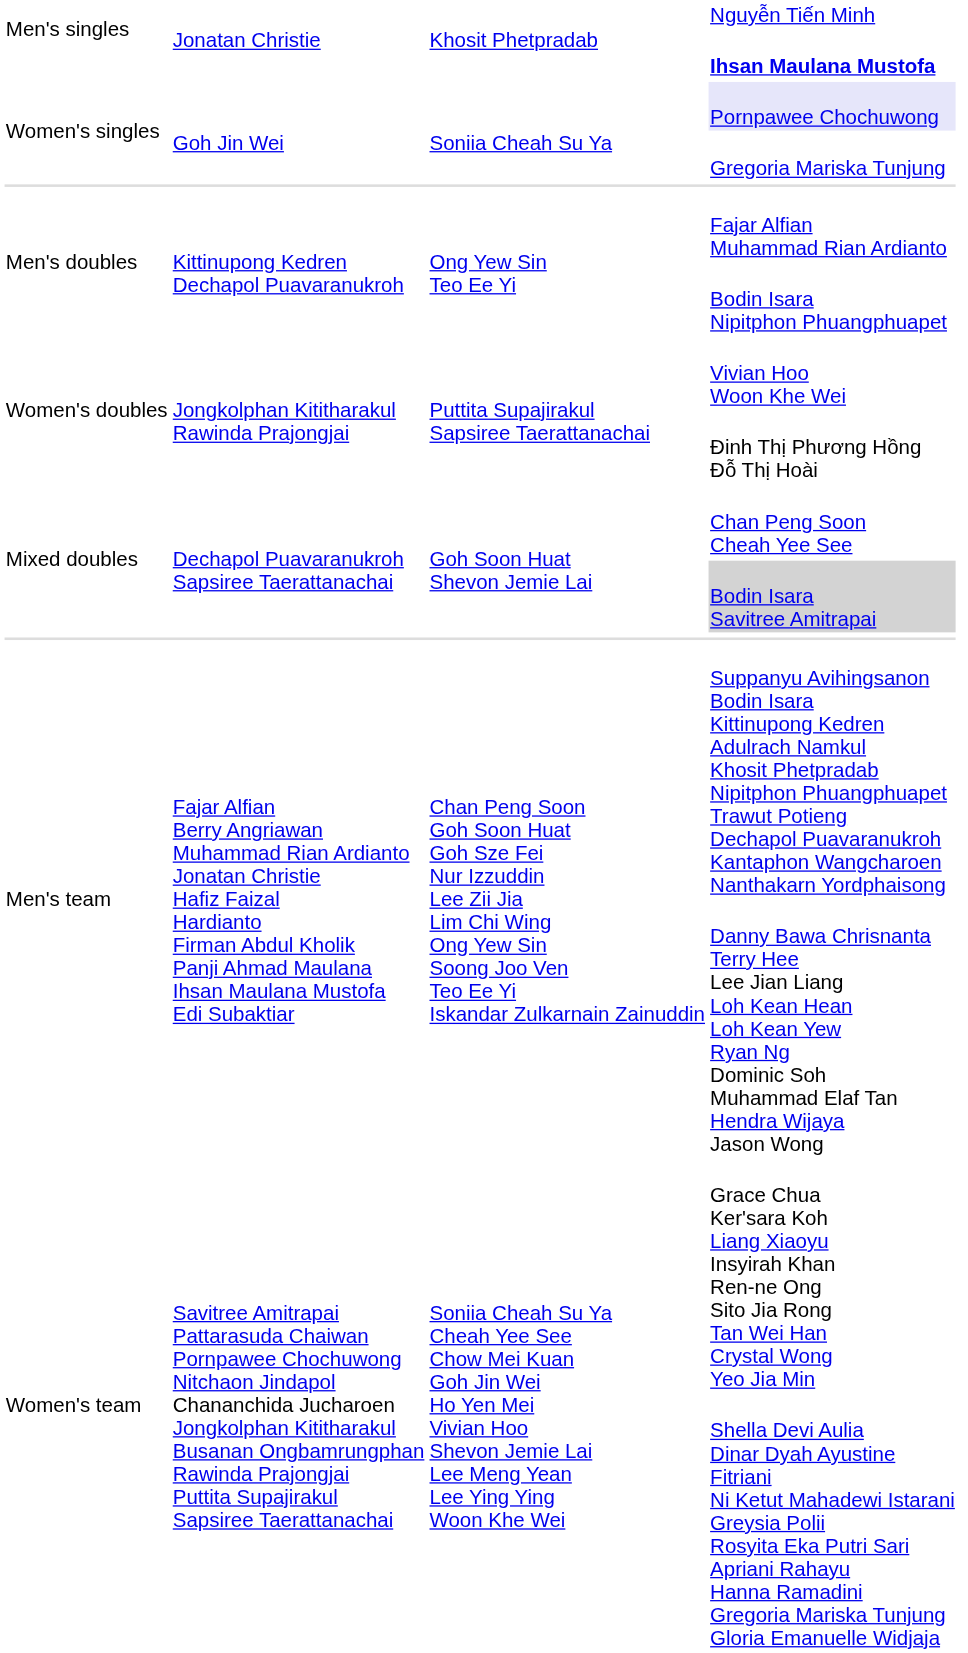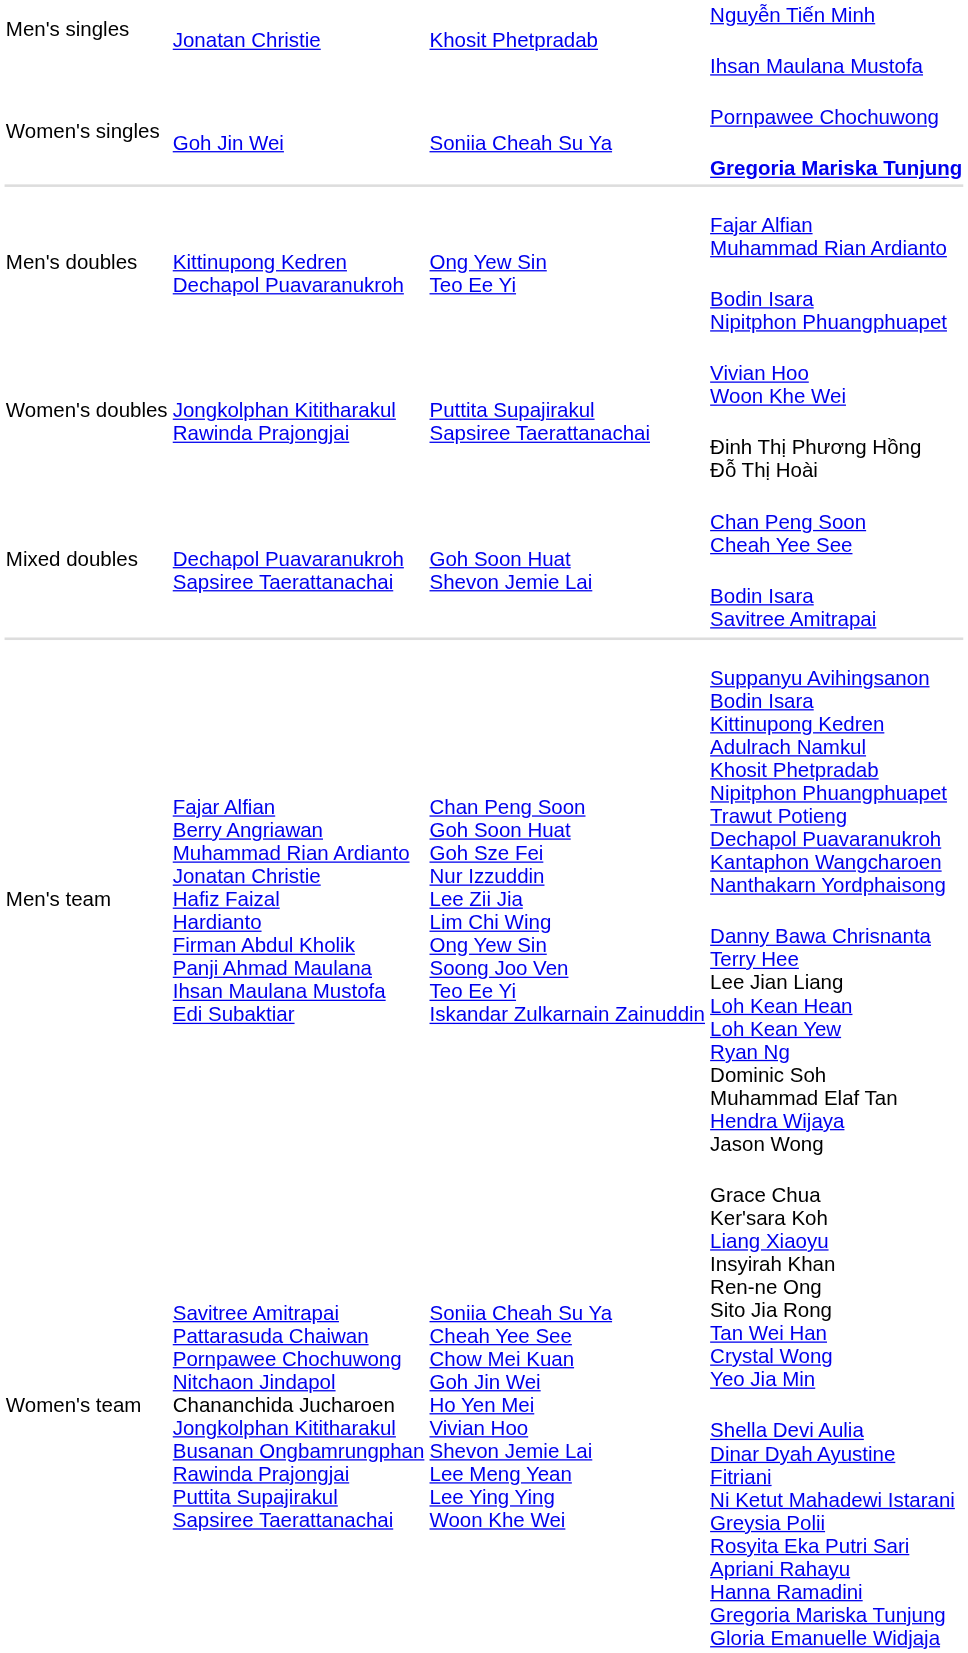(823, 66) bold -> (817, 66) normal
(825, 117) lavender background -> (825, 117) no background
(828, 168) normal -> (836, 168) bold
(793, 607) lightgrey background -> (793, 607) no background
